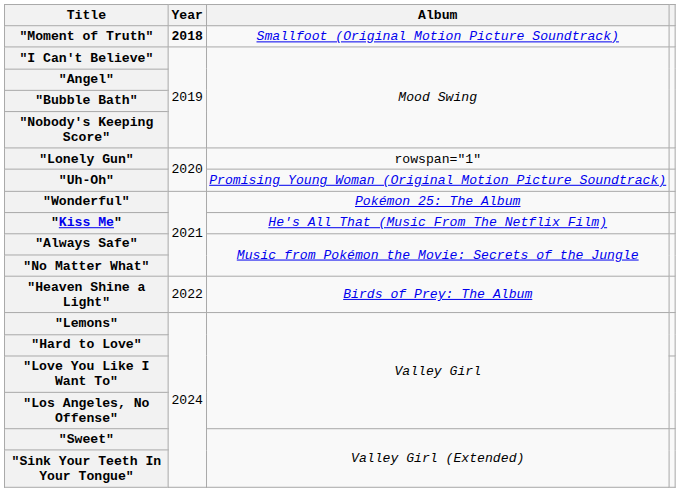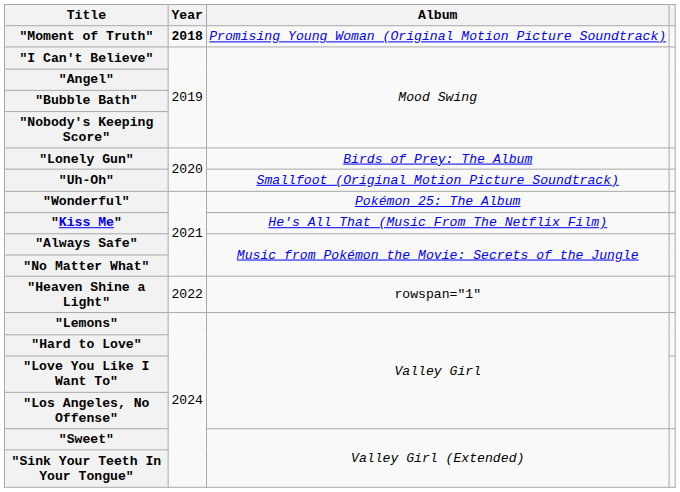(438, 37) Smallfoot (Original Motion Picture Soundtrack) -> (438, 37) Promising Young Woman (Original Motion Picture Soundtrack)
(438, 159) rowspan="1" -> (438, 159) Birds of Prey: The Album
(438, 180) Promising Young Woman (Original Motion Picture Soundtrack) -> (438, 180) Smallfoot (Original Motion Picture Soundtrack)
(438, 295) Birds of Prey: The Album -> (438, 295) rowspan="1"
